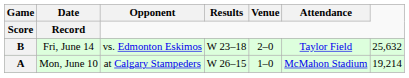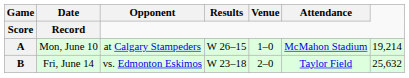rows swapped: (20, 64) <-> (20, 47)
